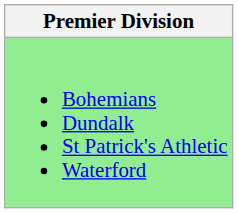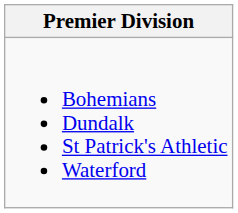(119, 134) lightgreen background -> (119, 134) no background
